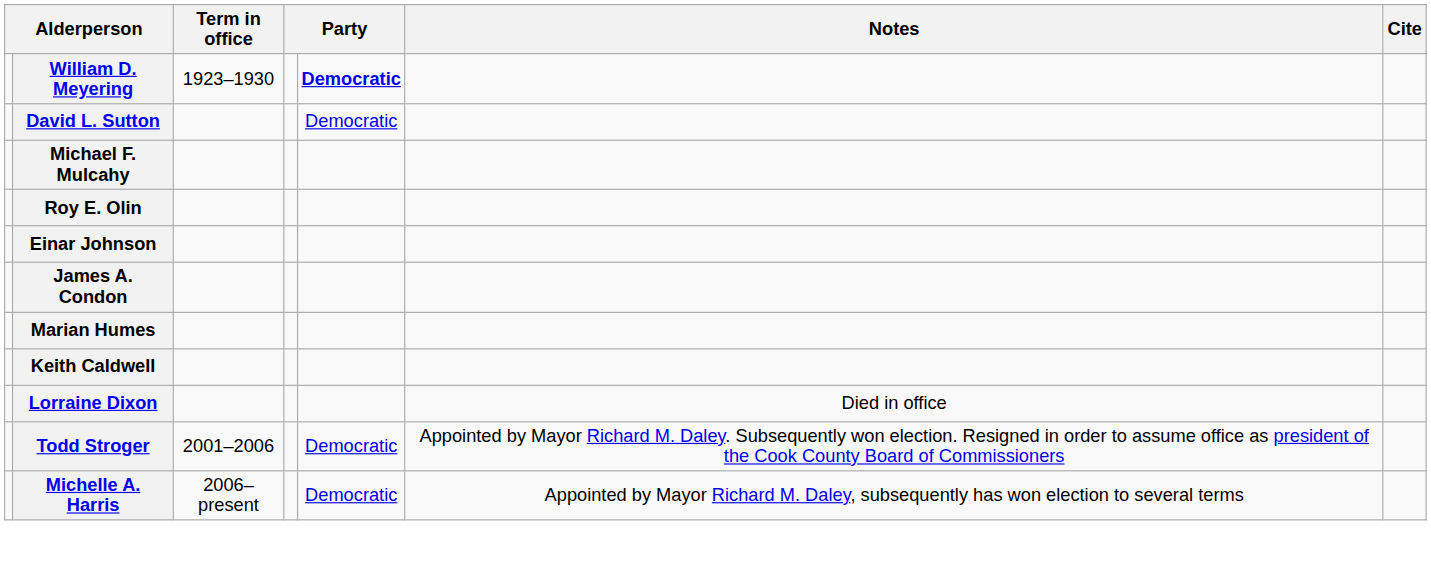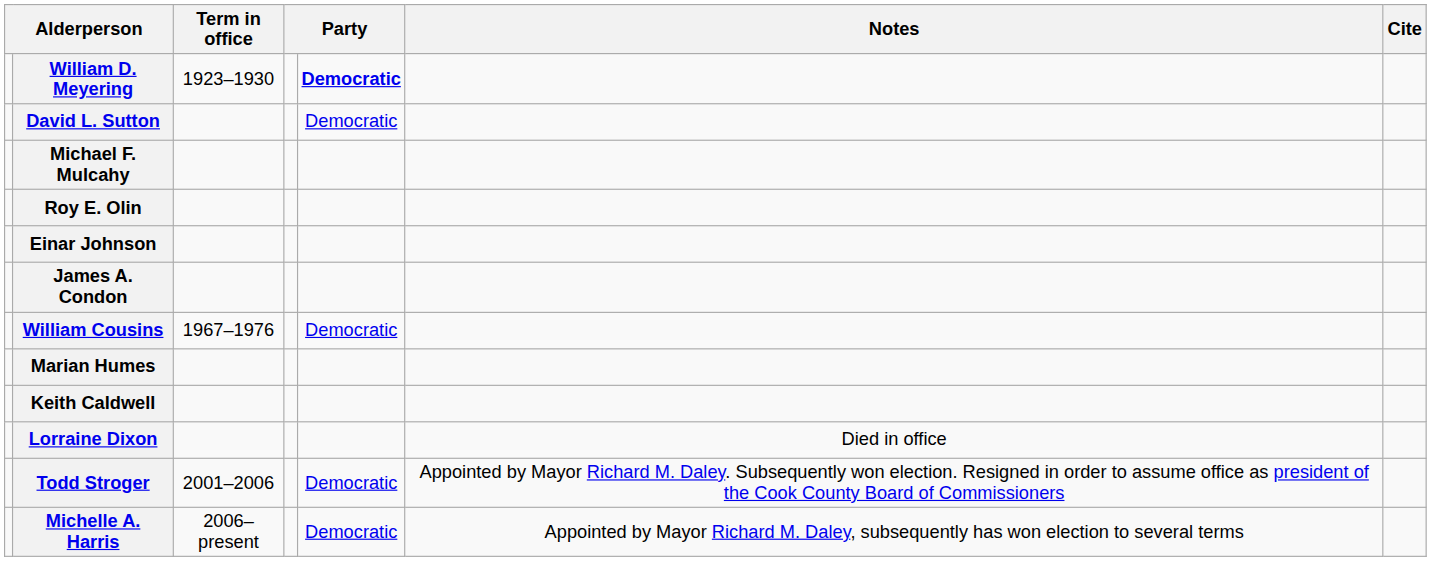+ row: (93, 329)
